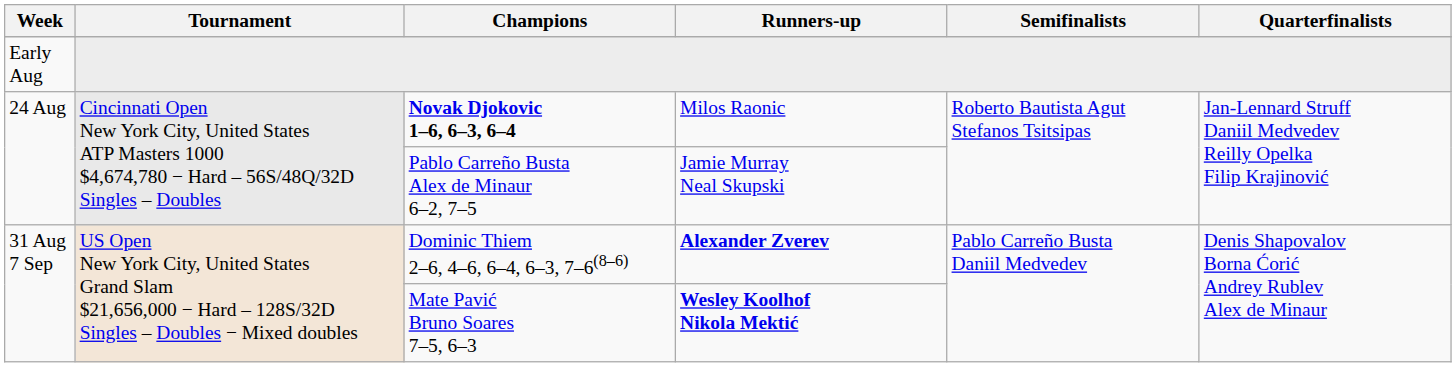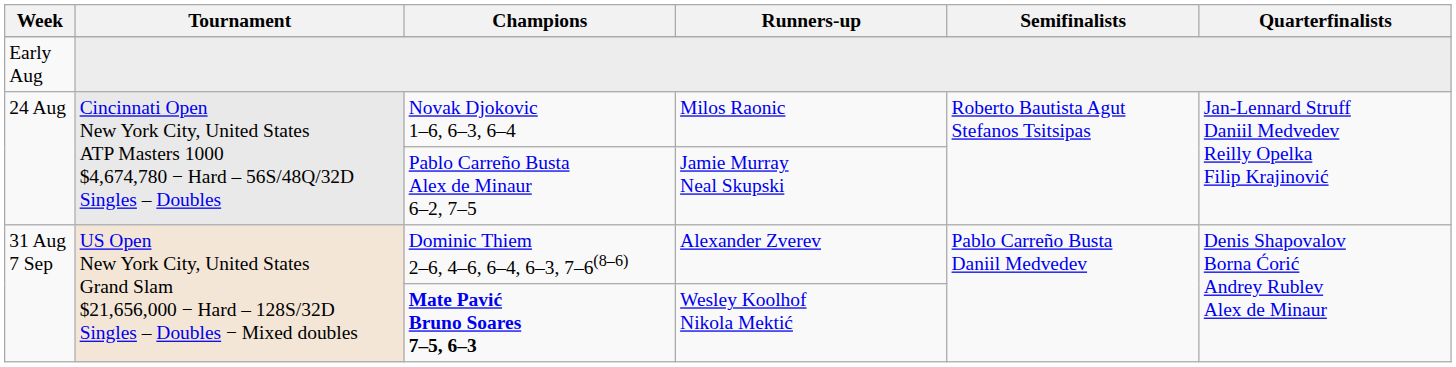(475, 119) bold -> (473, 119) normal
(755, 241) bold -> (751, 241) normal
(461, 323) normal -> (465, 323) bold
(745, 311) bold -> (743, 311) normal
